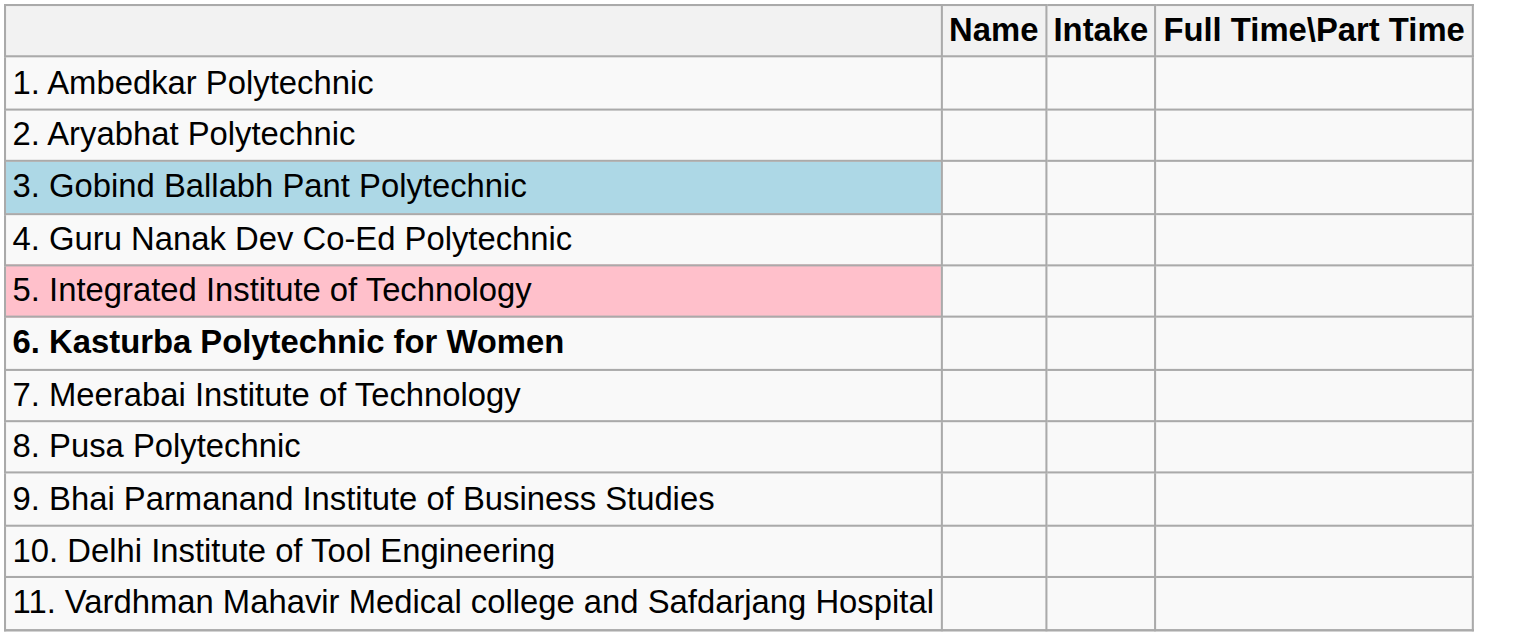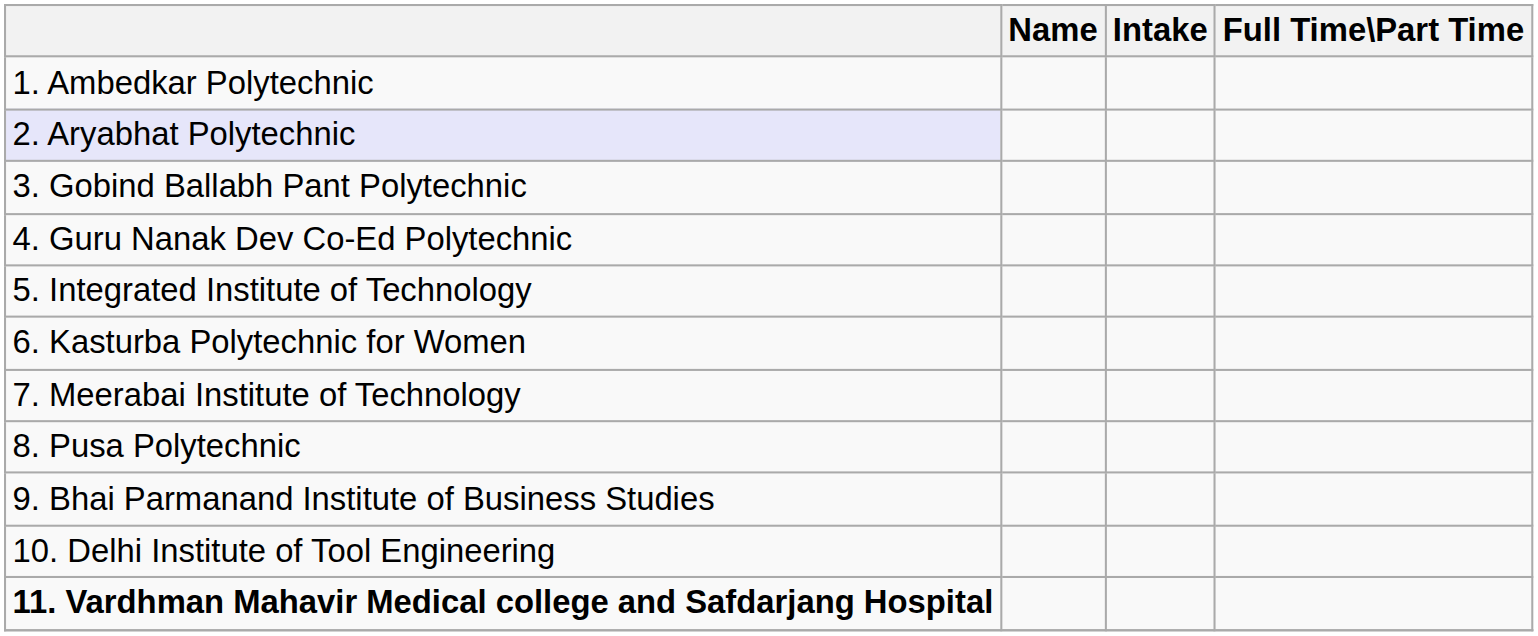(184, 134) no background -> (184, 134) lavender background
(270, 186) lightblue background -> (270, 186) no background
(272, 290) pink background -> (272, 290) no background
(288, 342) bold -> (269, 342) normal
(473, 602) normal -> (503, 602) bold
